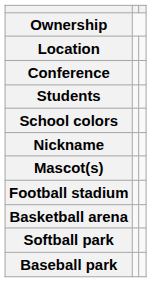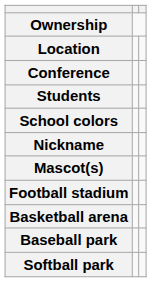rows swapped: (69, 264) <-> (69, 240)
